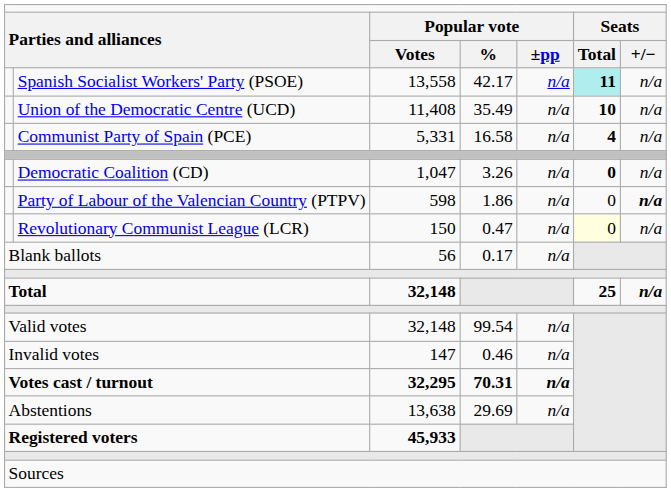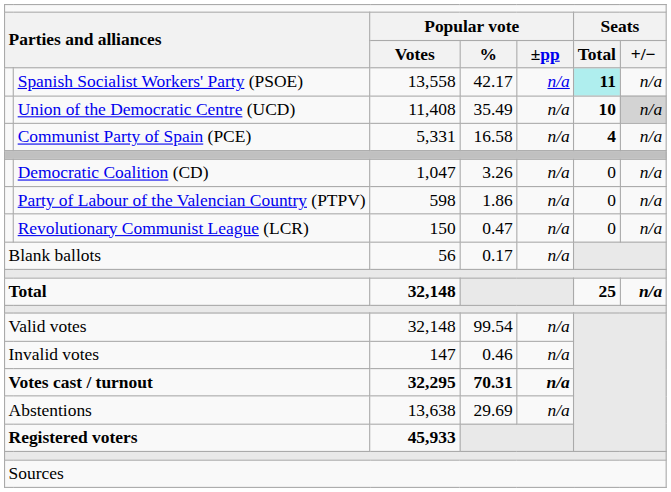(651, 109) no background -> (651, 109) lightgrey background
(612, 172) bold -> (612, 172) normal
(651, 200) bold -> (651, 200) normal
(612, 228) lightyellow background -> (612, 228) no background
